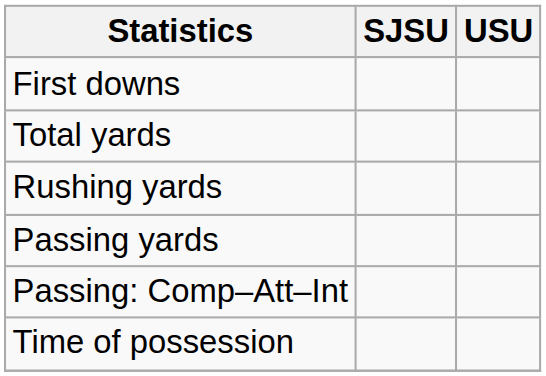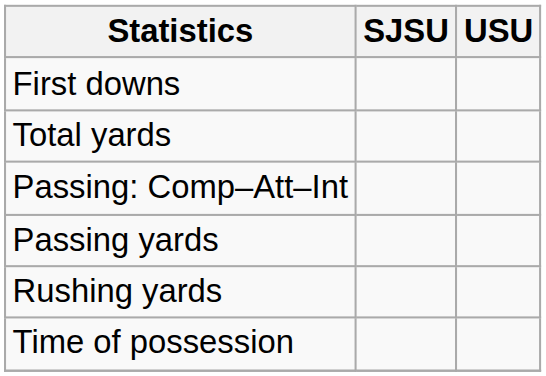rows swapped: (117, 187) <-> (180, 291)
